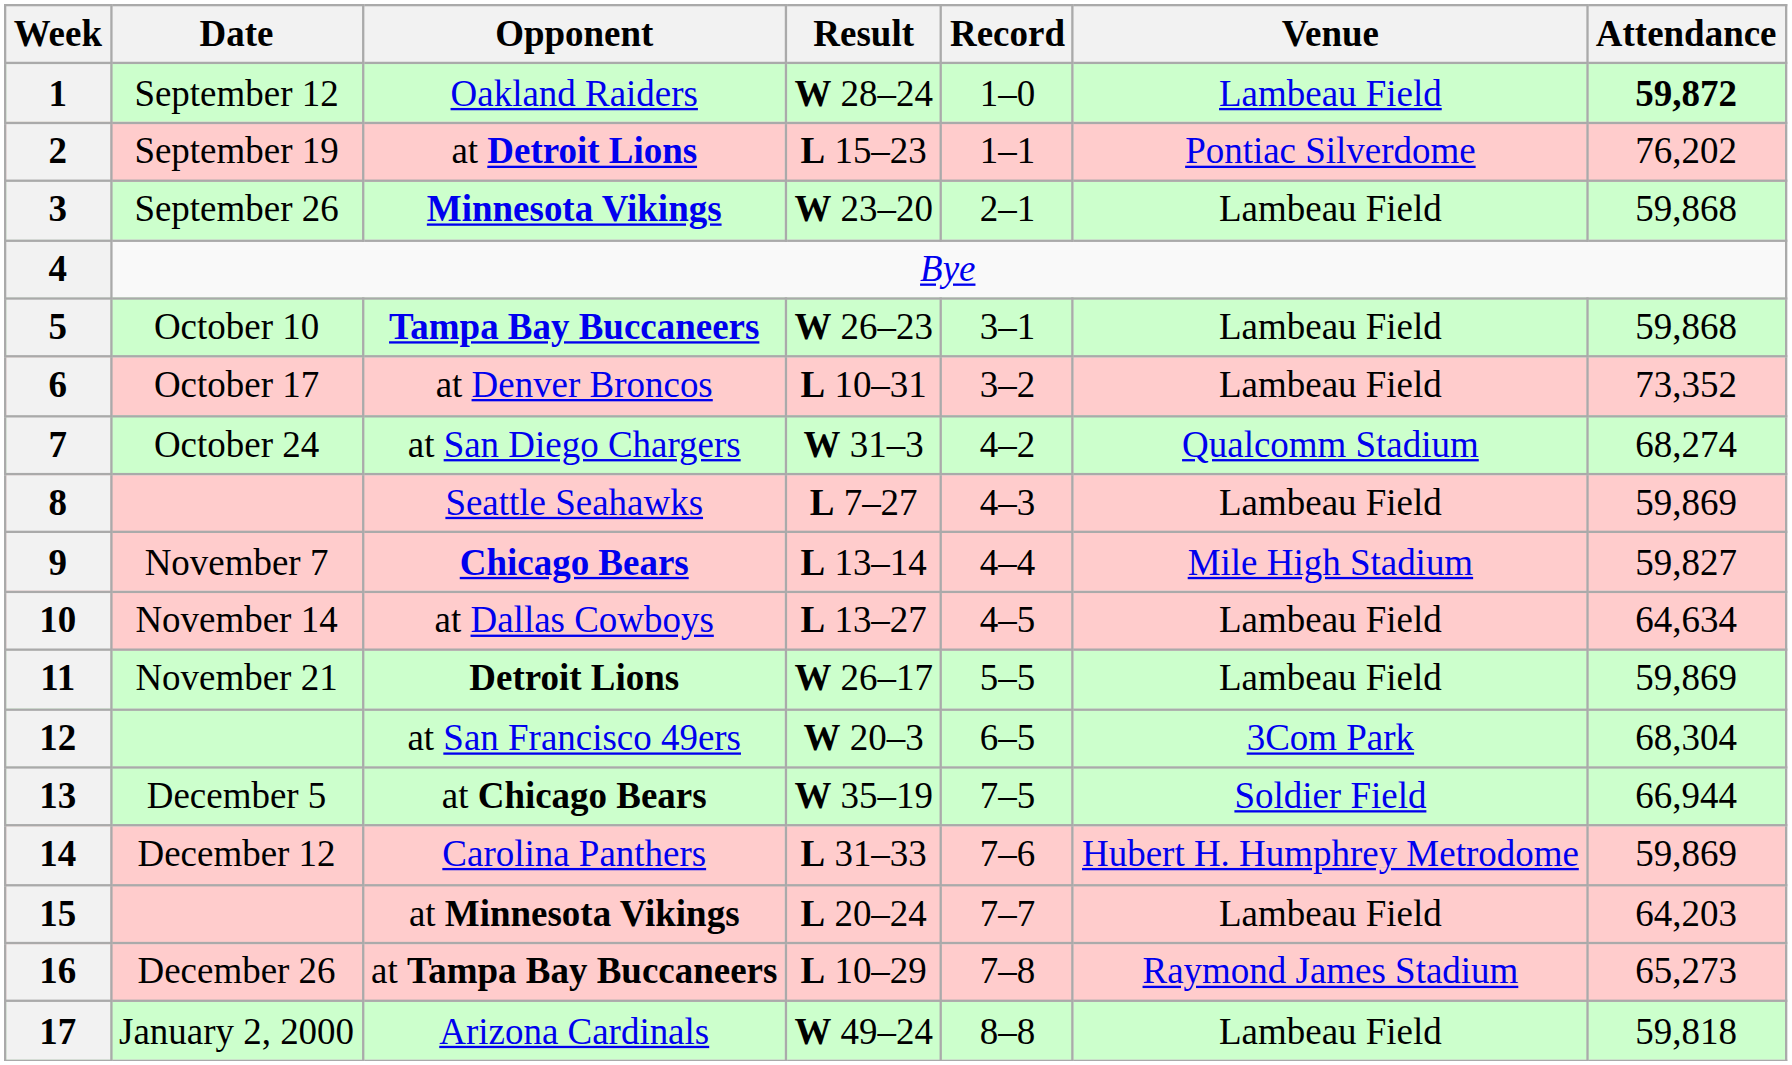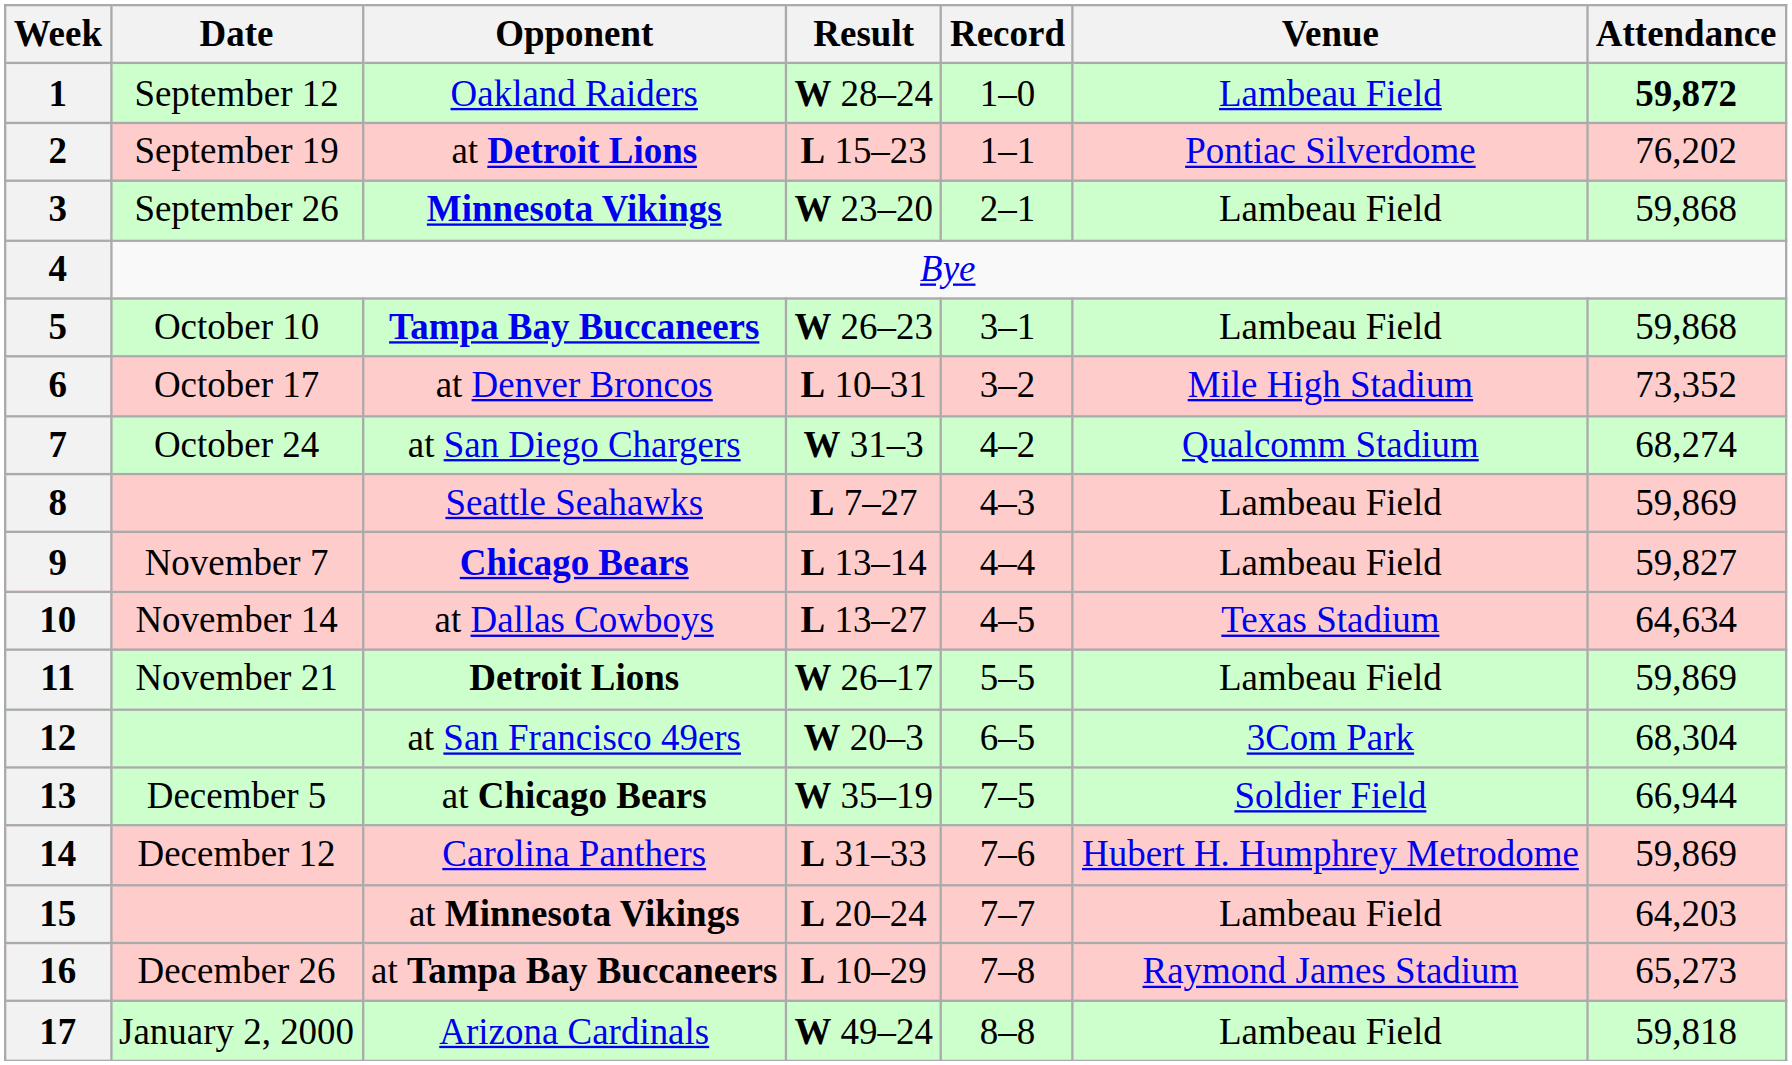(1330, 385) Lambeau Field -> (1330, 385) Mile High Stadium
(1330, 561) Mile High Stadium -> (1330, 561) Lambeau Field
(1330, 619) Lambeau Field -> (1330, 619) Texas Stadium
